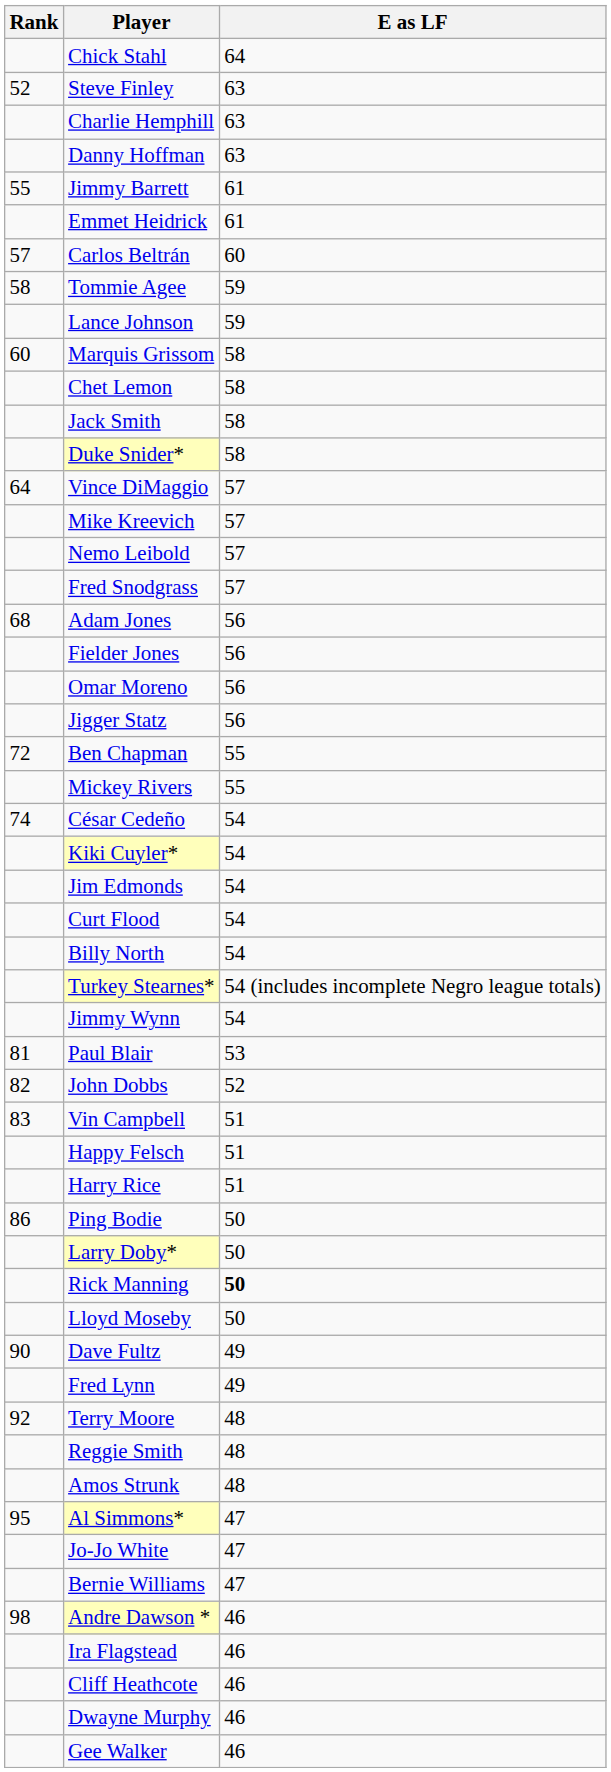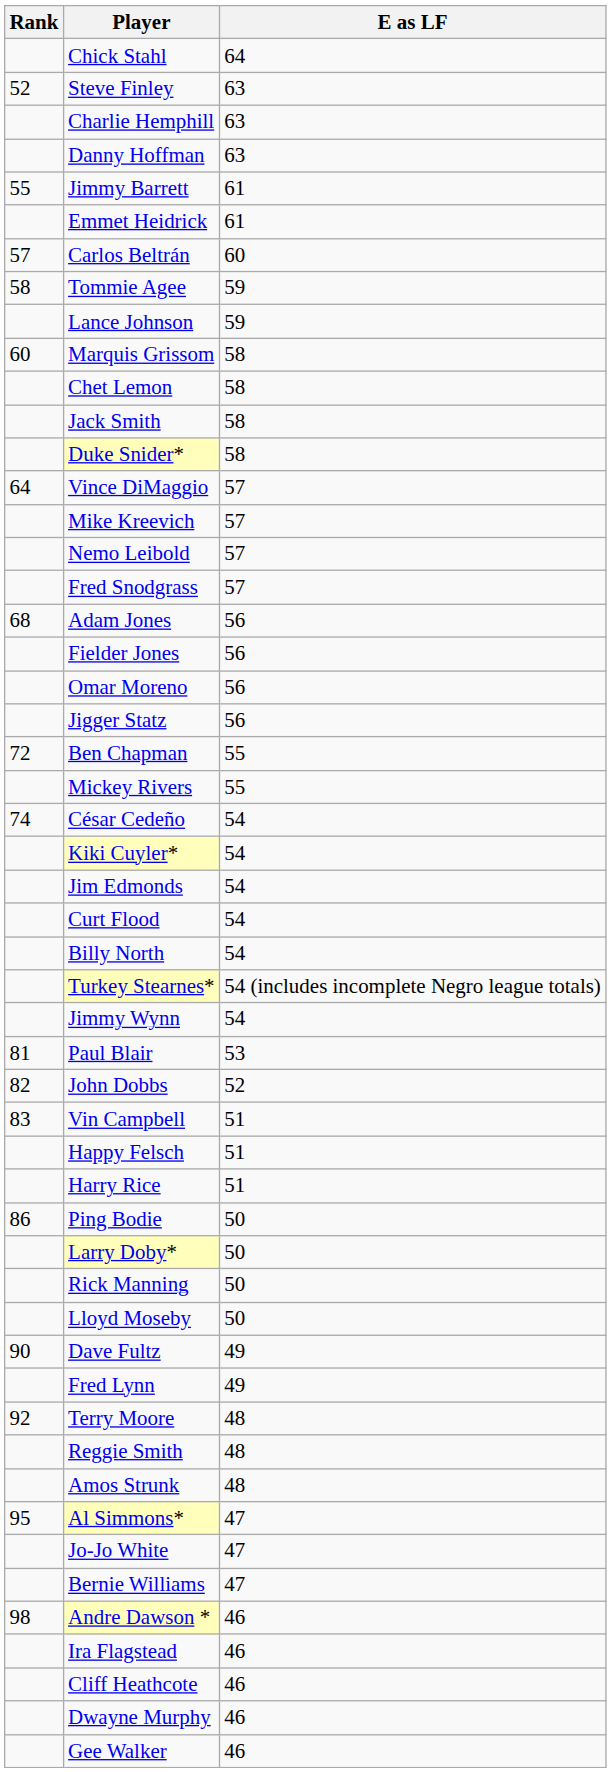(235, 1285) bold -> (235, 1285) normal
